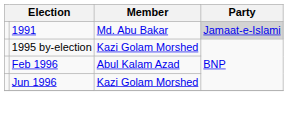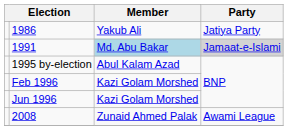+ row: (24, 30)
(132, 30) no background -> (132, 47) lightblue background
(148, 47) Kazi Golam Morshed -> (138, 64) Abul Kalam Azad
(138, 64) Abul Kalam Azad -> (148, 82) Kazi Golam Morshed
+ row: (24, 116)
